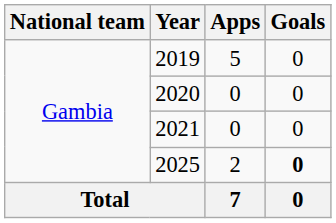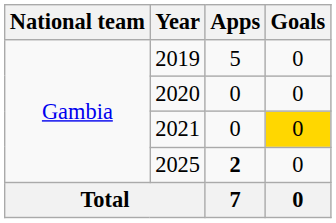(298, 128) no background -> (298, 128) gold background
(235, 164) normal -> (235, 164) bold
(298, 164) bold -> (298, 164) normal
